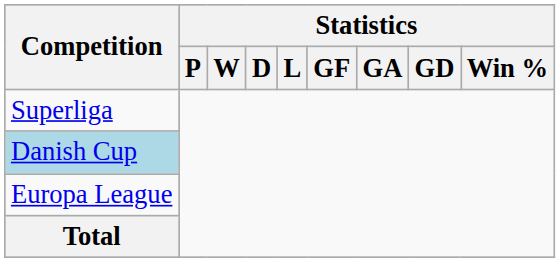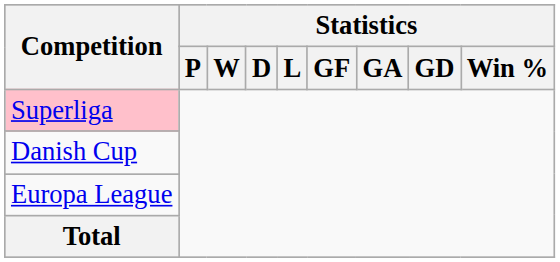(62, 109) no background -> (62, 109) pink background
(74, 151) lightblue background -> (74, 151) no background
